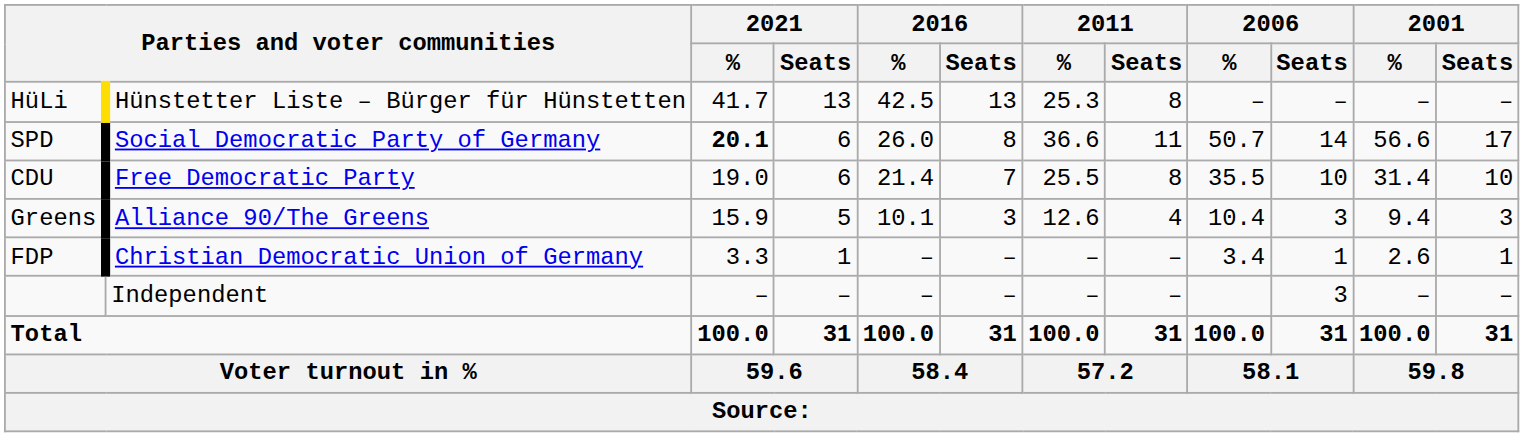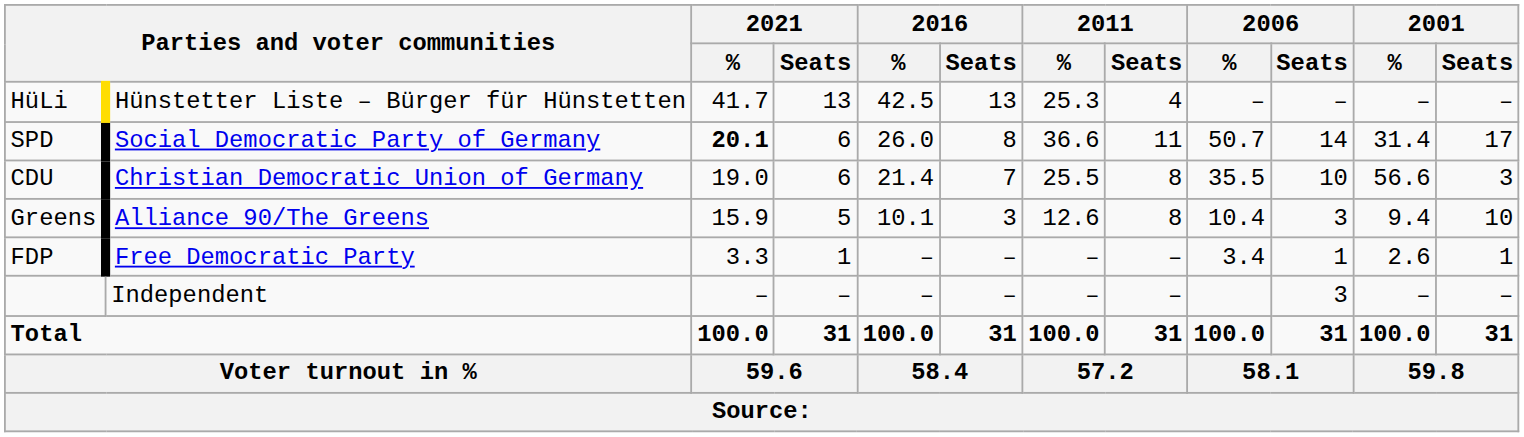(1175, 102) 8 -> (1175, 102) 4
(1402, 141) 56.6 -> (1402, 141) 31.4
(265, 179) Free Democratic Party -> (379, 179) Christian Democratic Union of Germany
(1402, 179) 31.4 -> (1402, 179) 56.6
(1499, 179) 10 -> (1506, 179) 3
(1175, 218) 4 -> (1175, 218) 8
(1506, 218) 3 -> (1499, 218) 10
(379, 257) Christian Democratic Union of Germany -> (265, 257) Free Democratic Party
